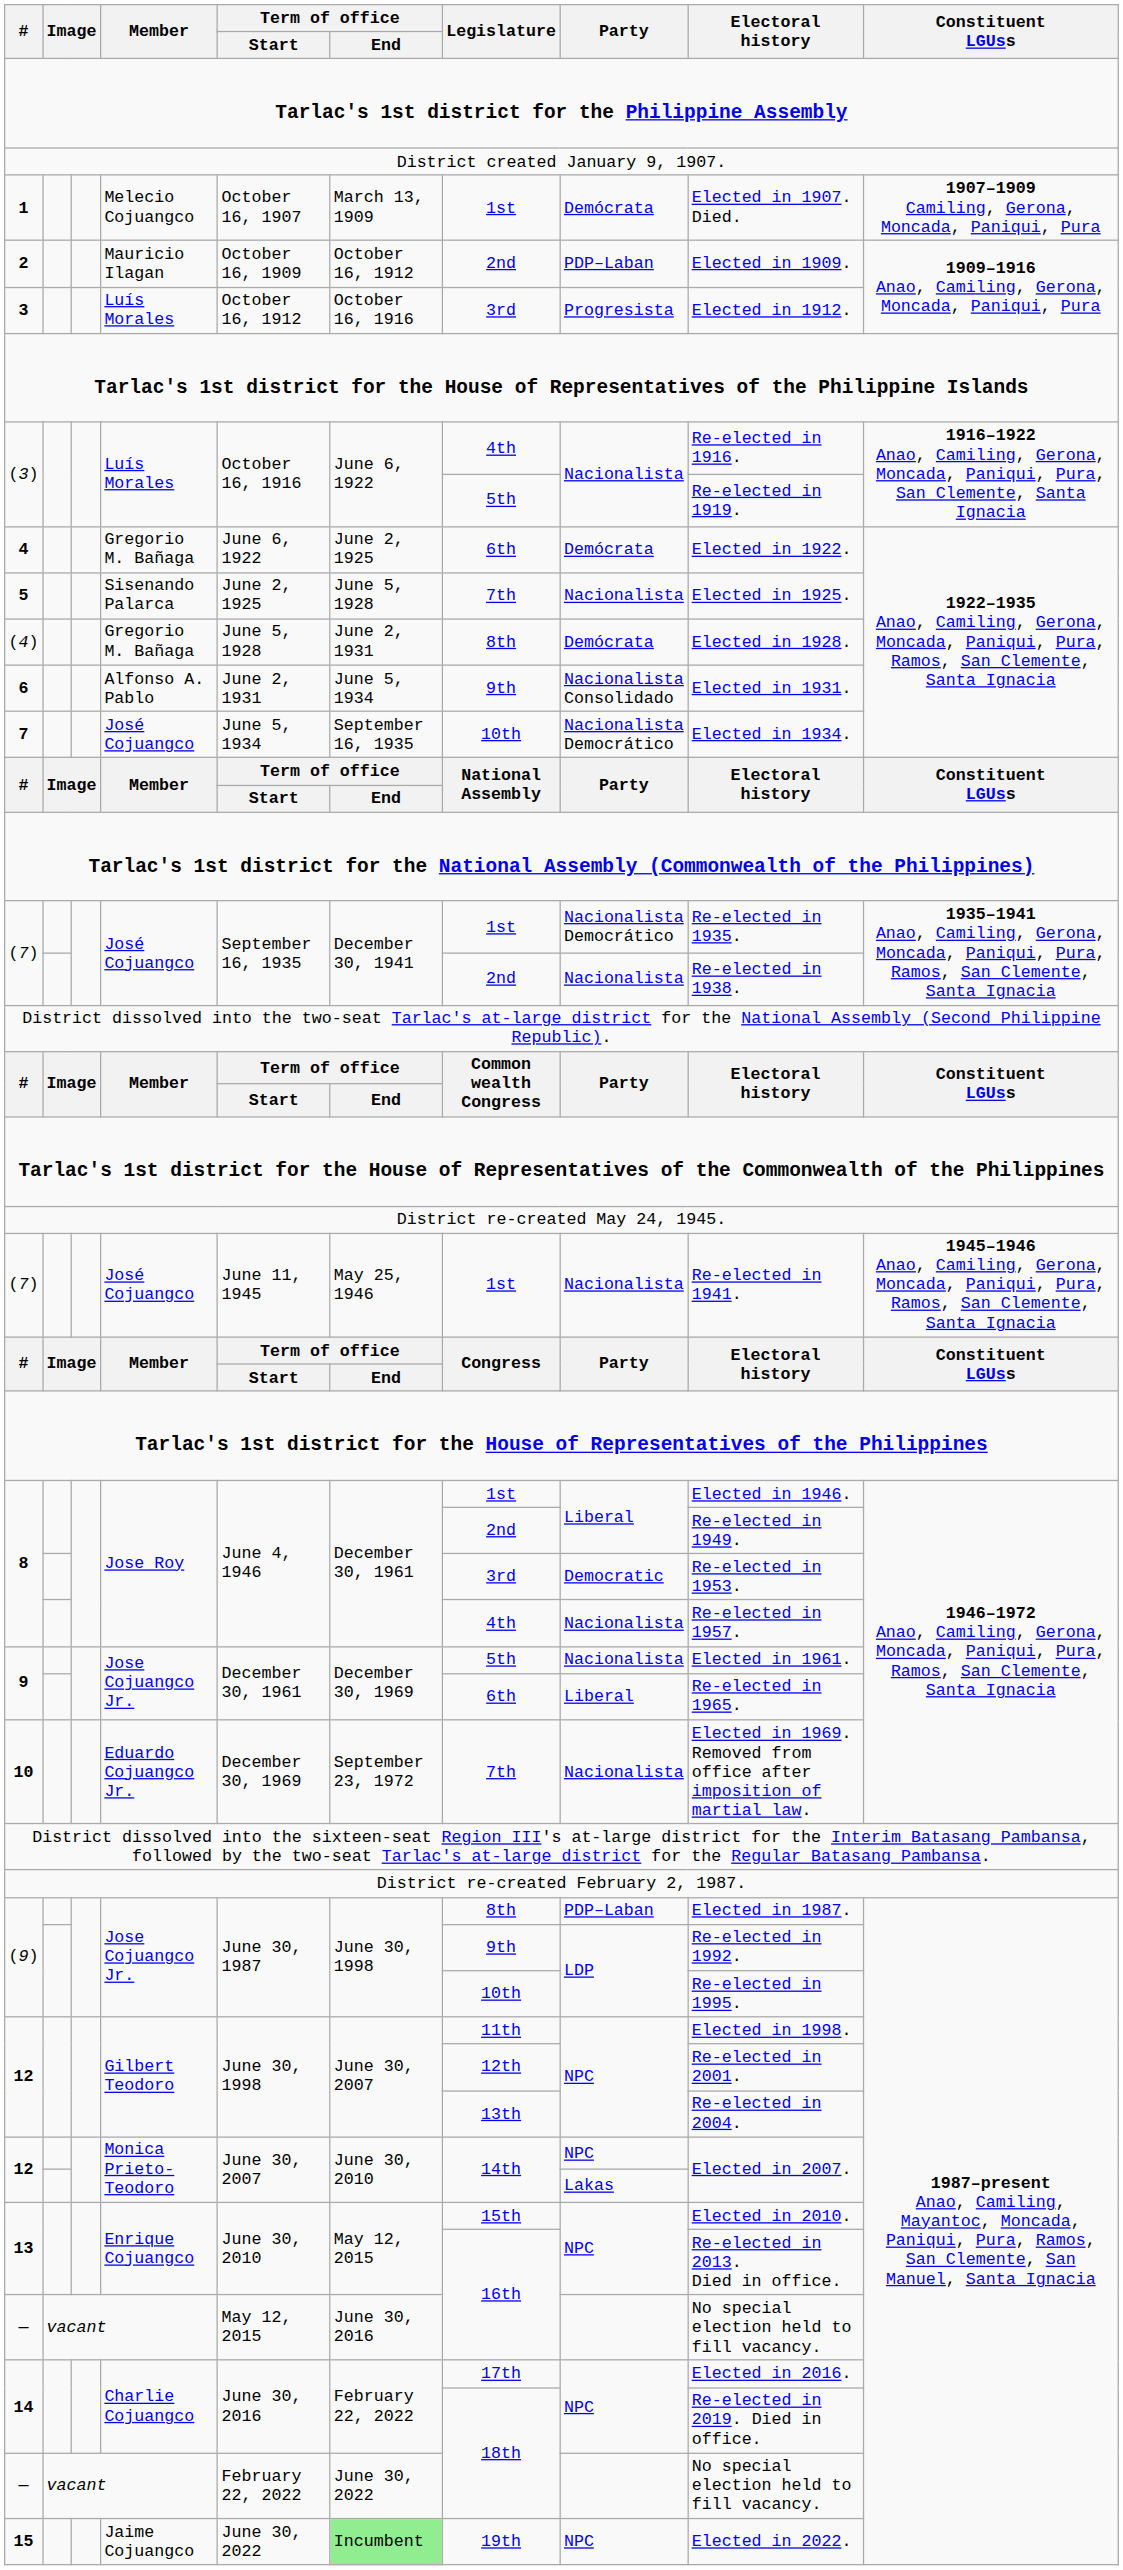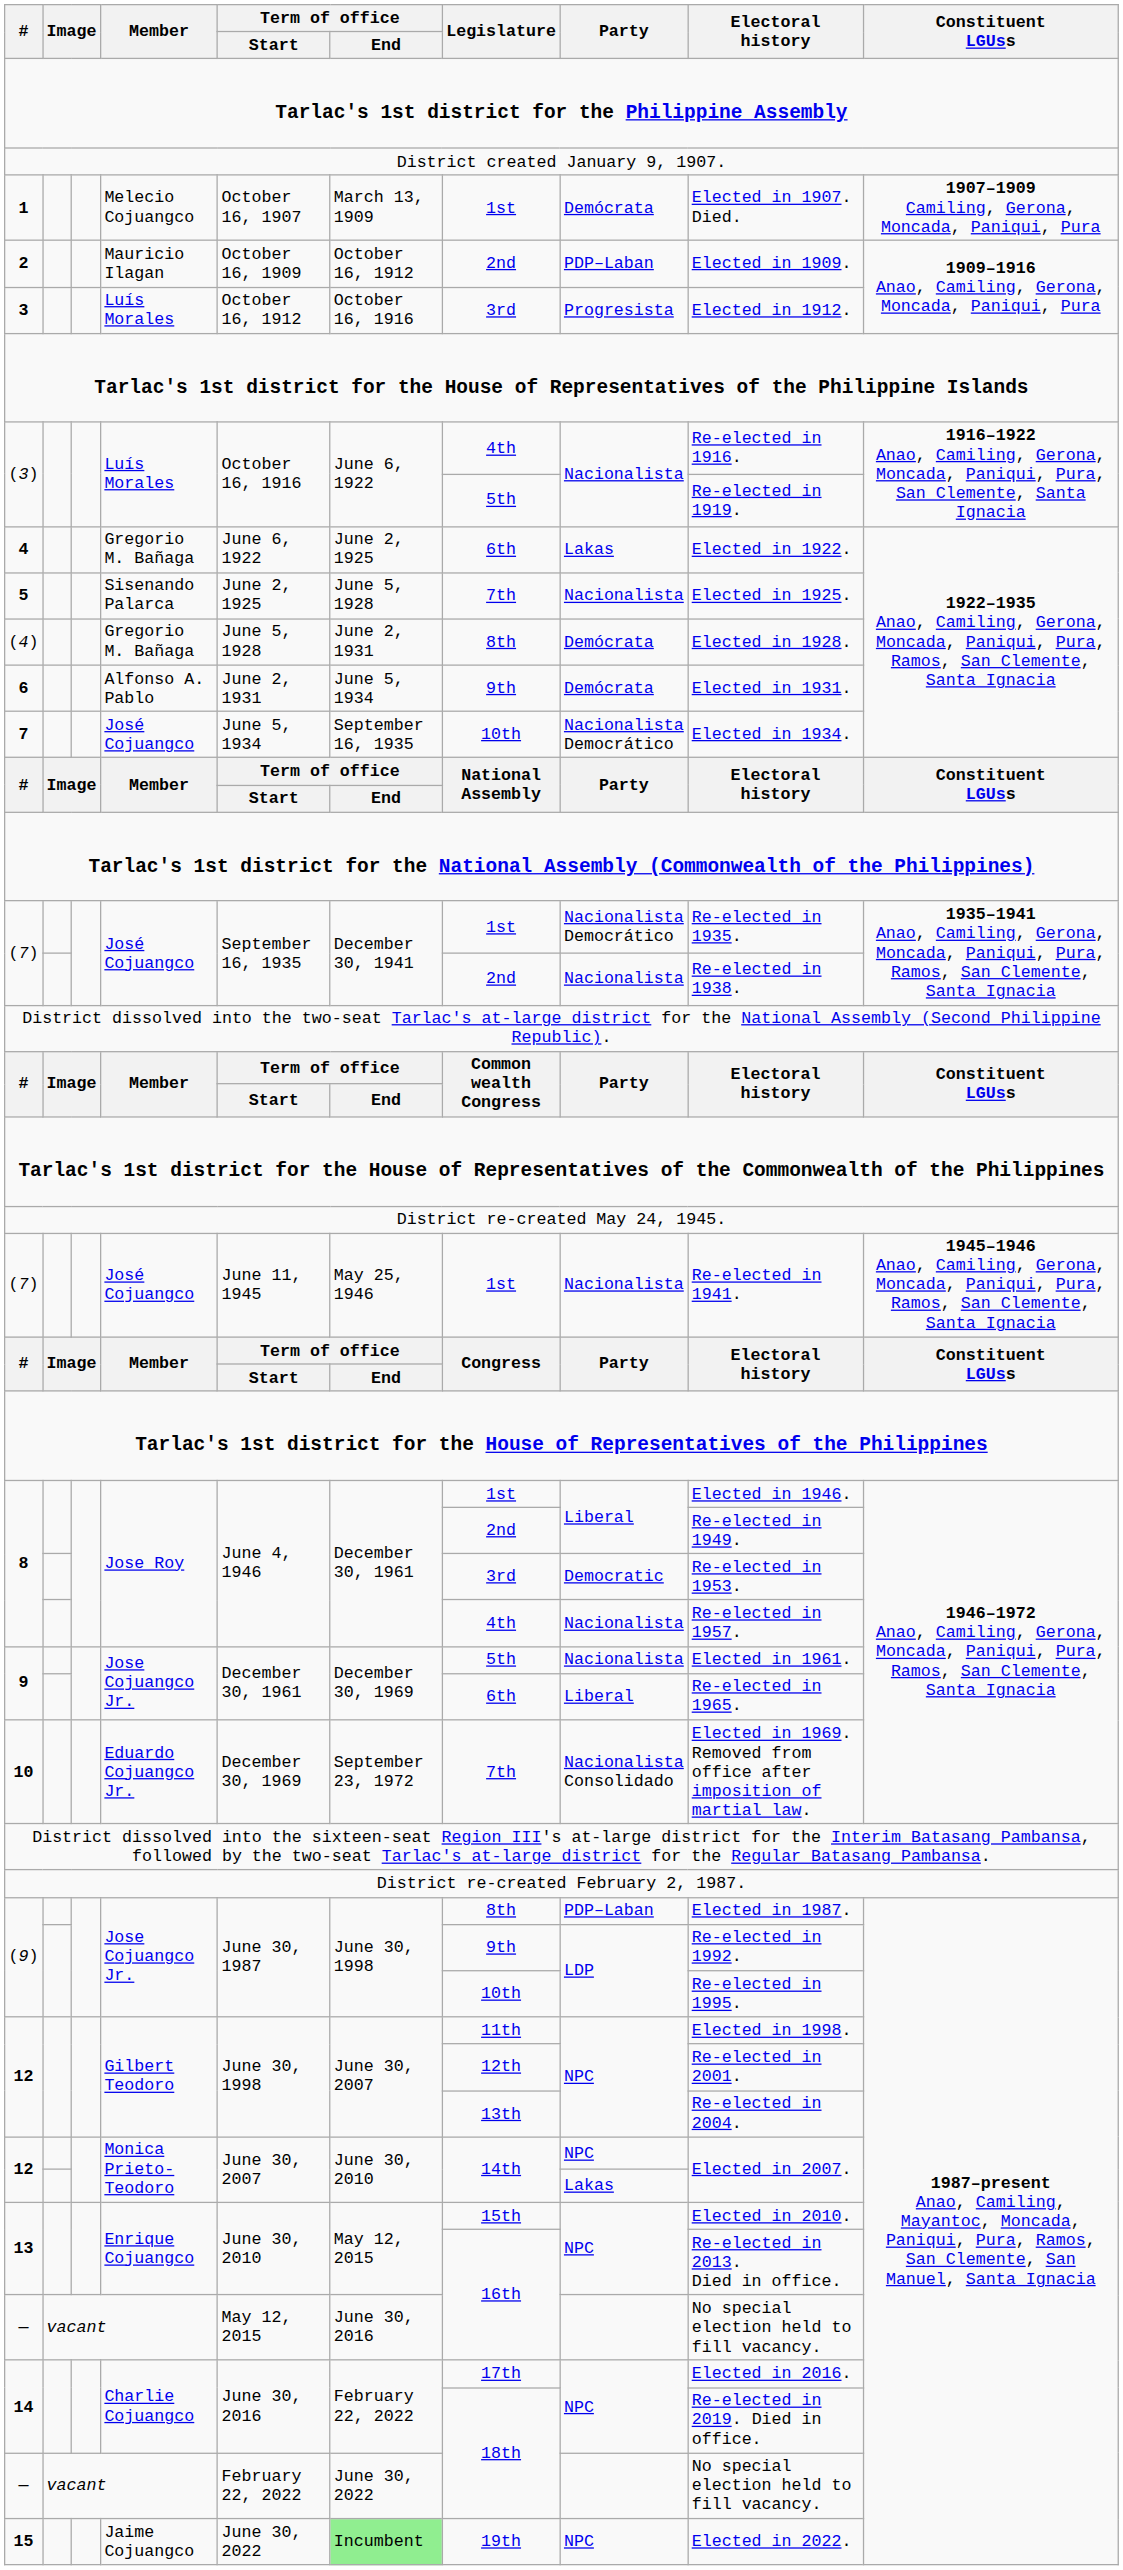(609, 549) Demócrata -> (589, 549) Lakas
(624, 688) Nacionalista Consolidado -> (609, 688) Demócrata
(624, 1772) Nacionalista -> (624, 1772) Nacionalista Consolidado
